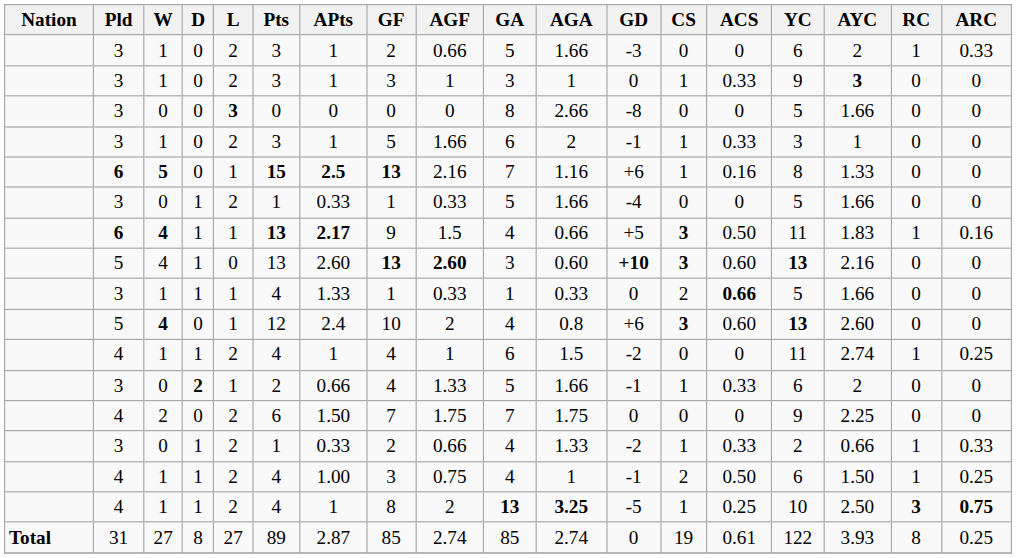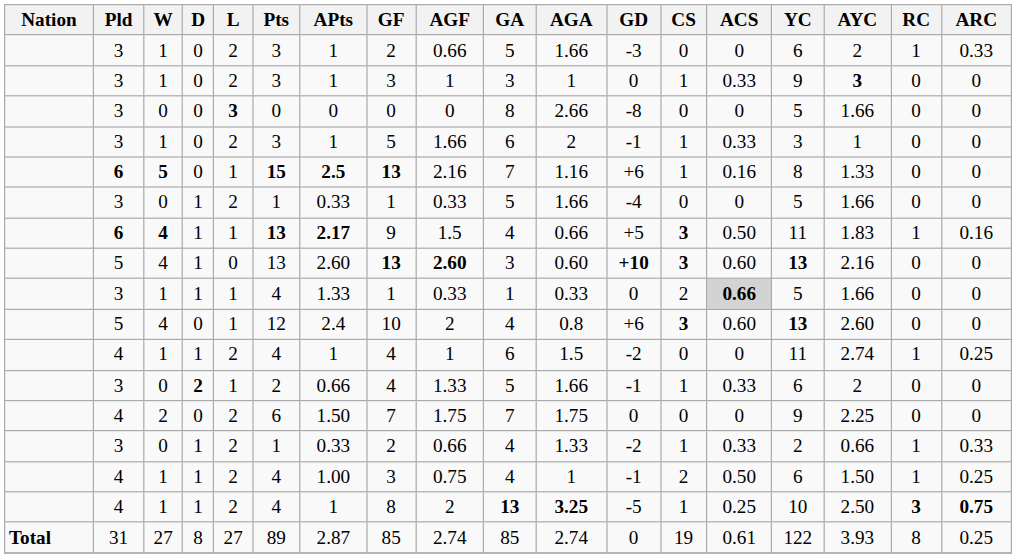(739, 293) no background -> (739, 293) lightgrey background
(163, 324) bold -> (163, 324) normal
